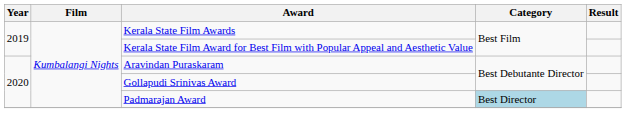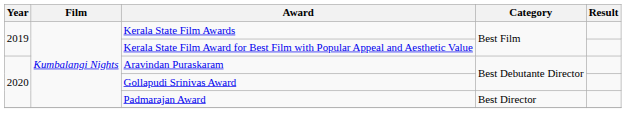(507, 99) lightblue background -> (507, 99) no background
